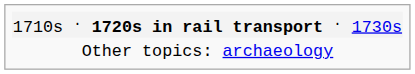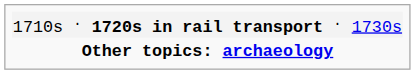(207, 51) normal -> (207, 51) bold
